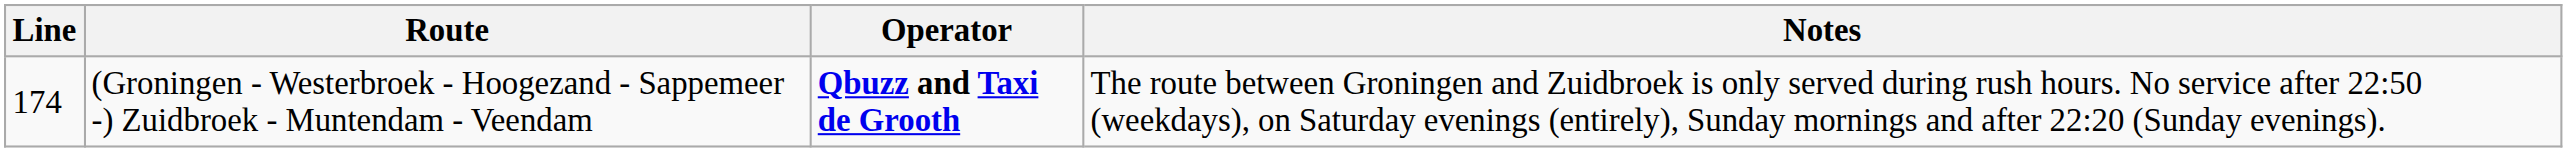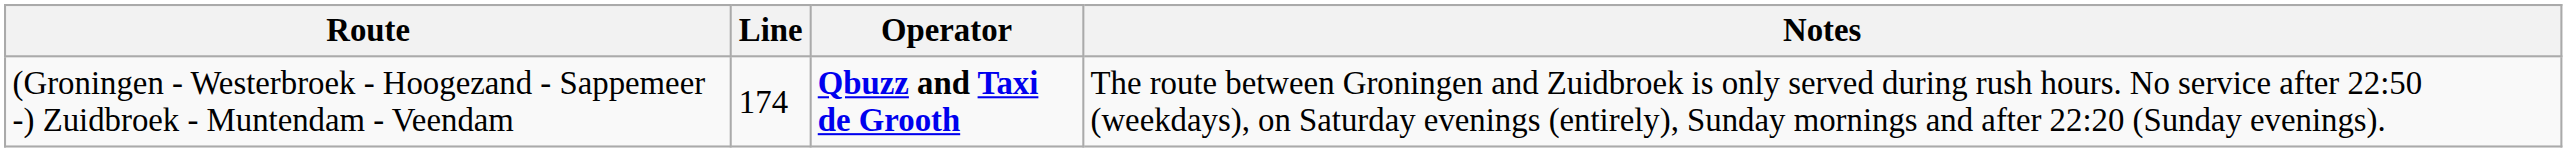columns swapped: (44, 30) <-> (447, 30)
